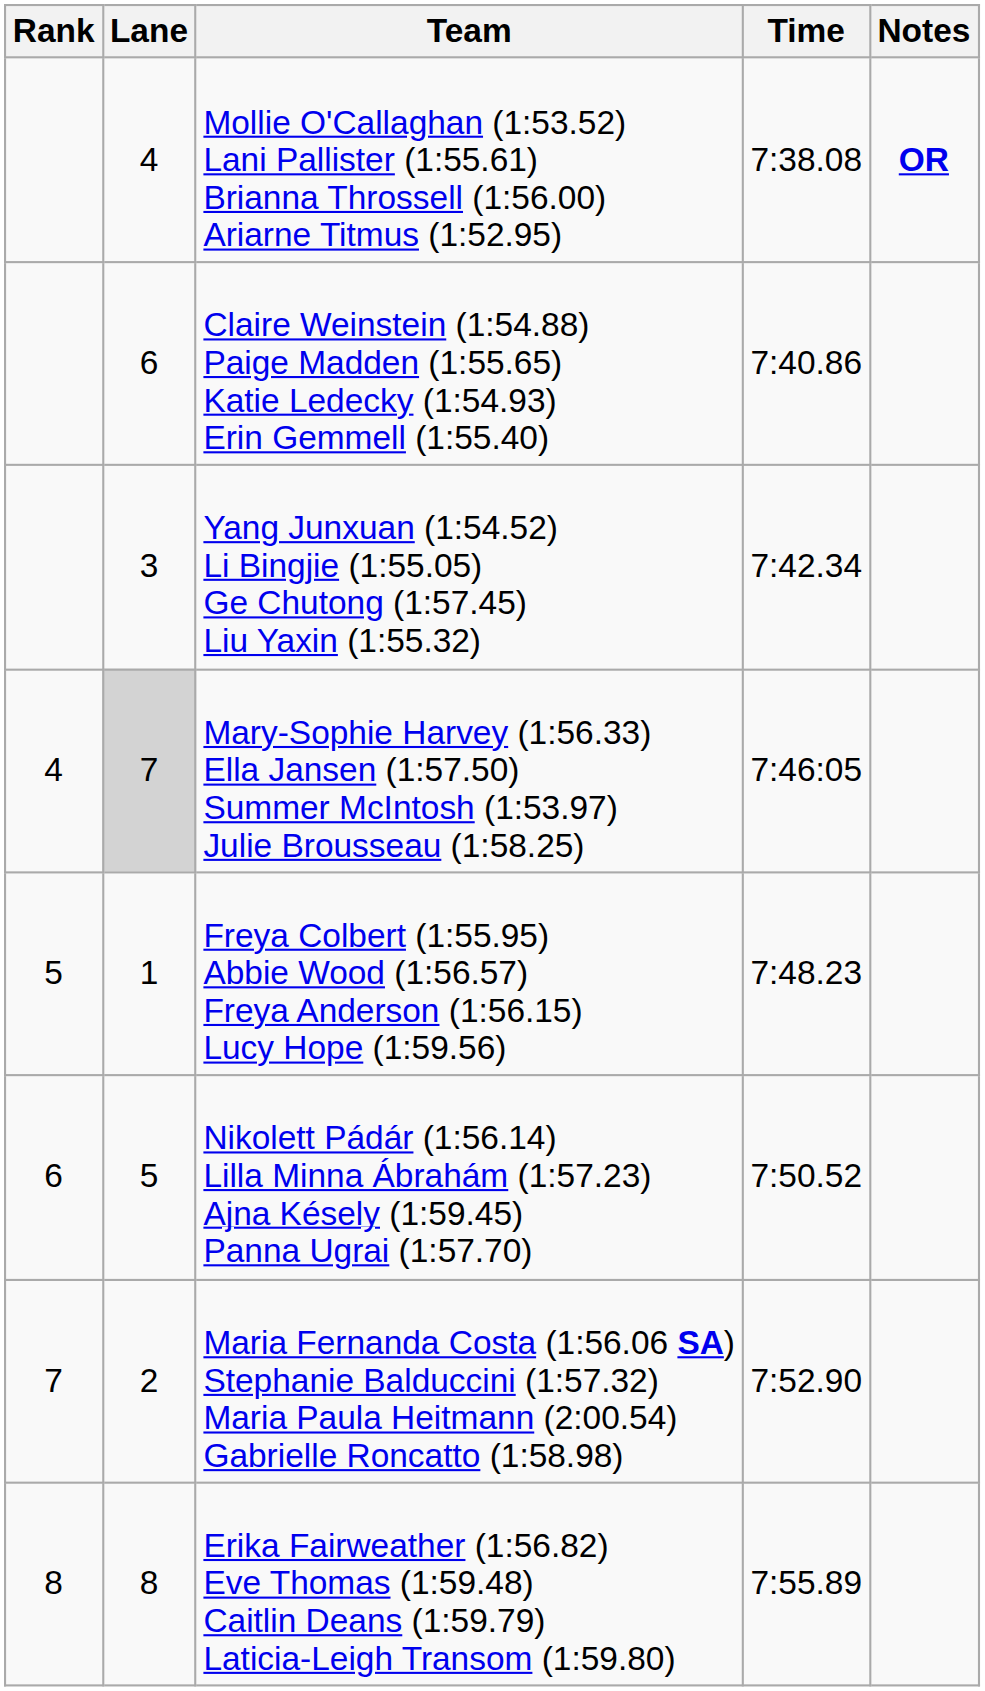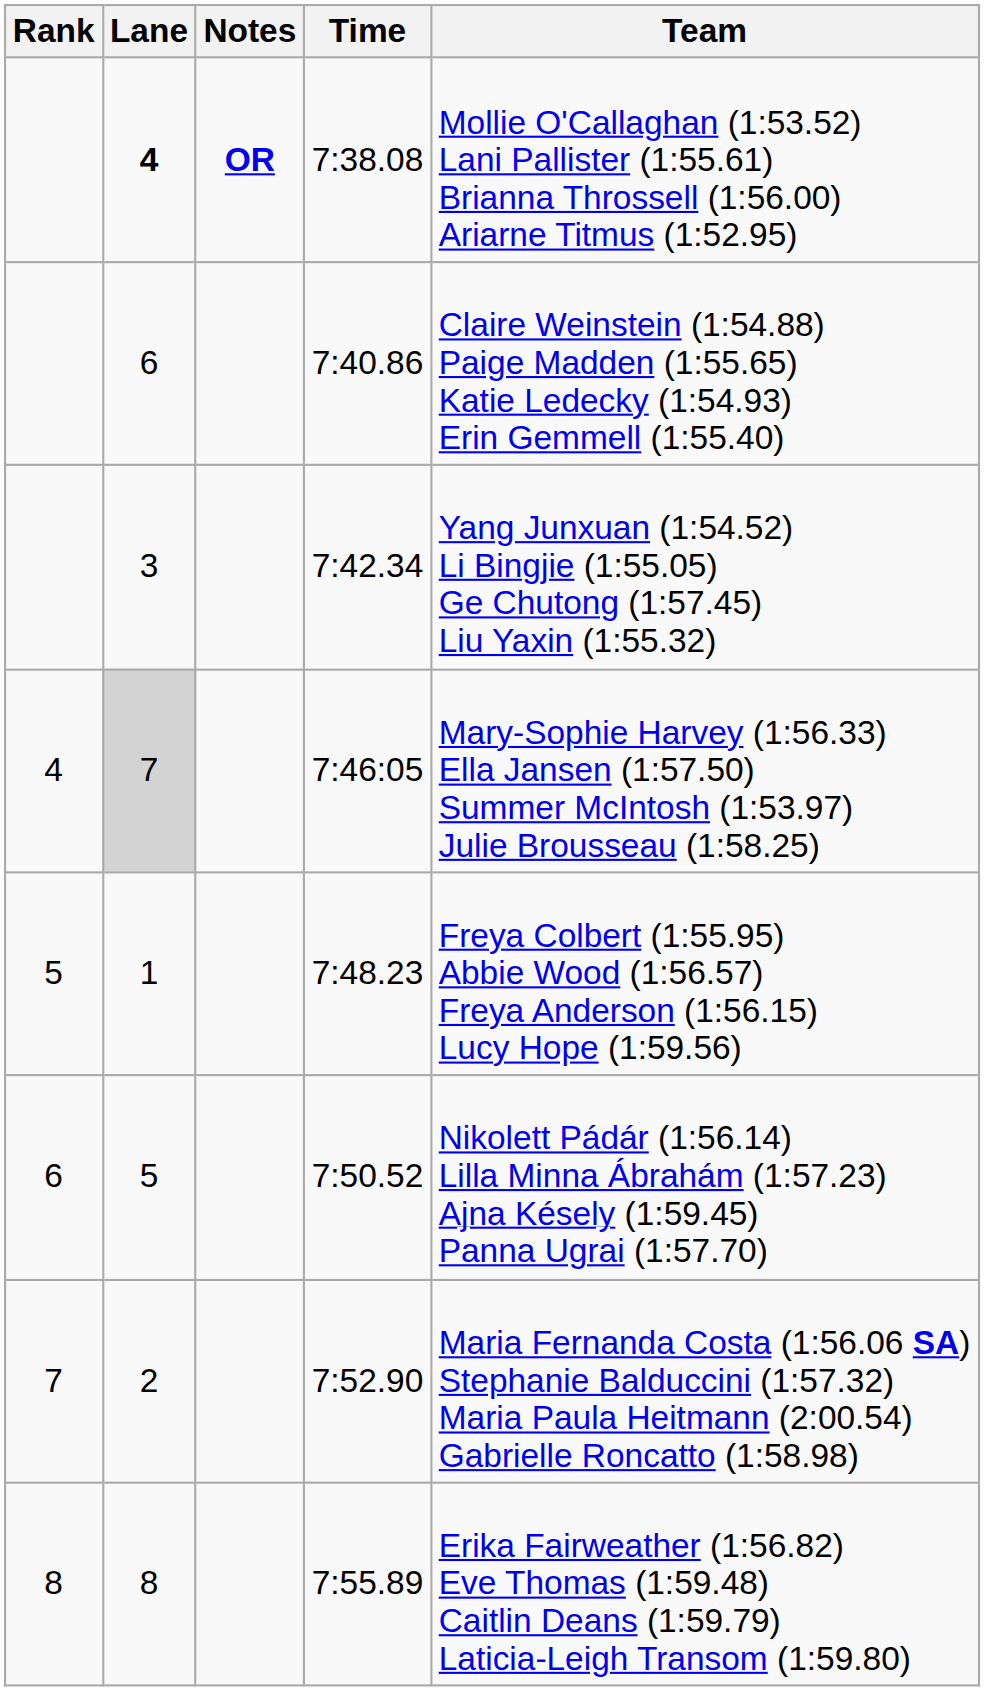columns swapped: (469, 31) <-> (924, 31)
(149, 159) normal -> (149, 159) bold
